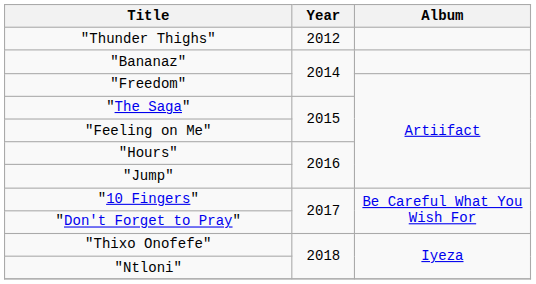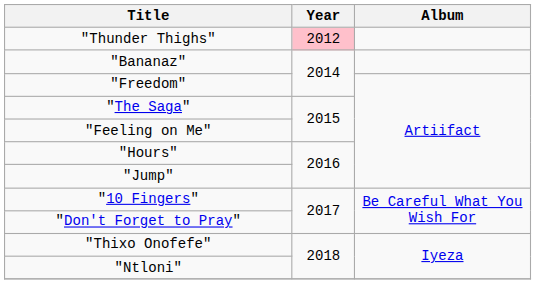(323, 39) no background -> (323, 39) pink background
